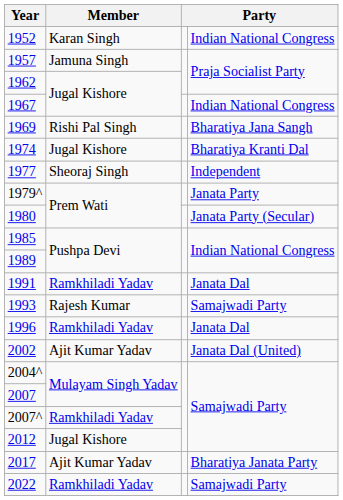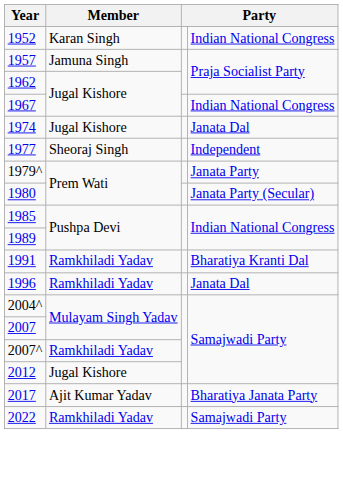- row: (22, 127)
(250, 149) Bharatiya Kranti Dal -> (220, 127) Janata Dal
(220, 283) Janata Dal -> (250, 261) Bharatiya Kranti Dal
- row: (22, 305)
- row: (22, 350)
